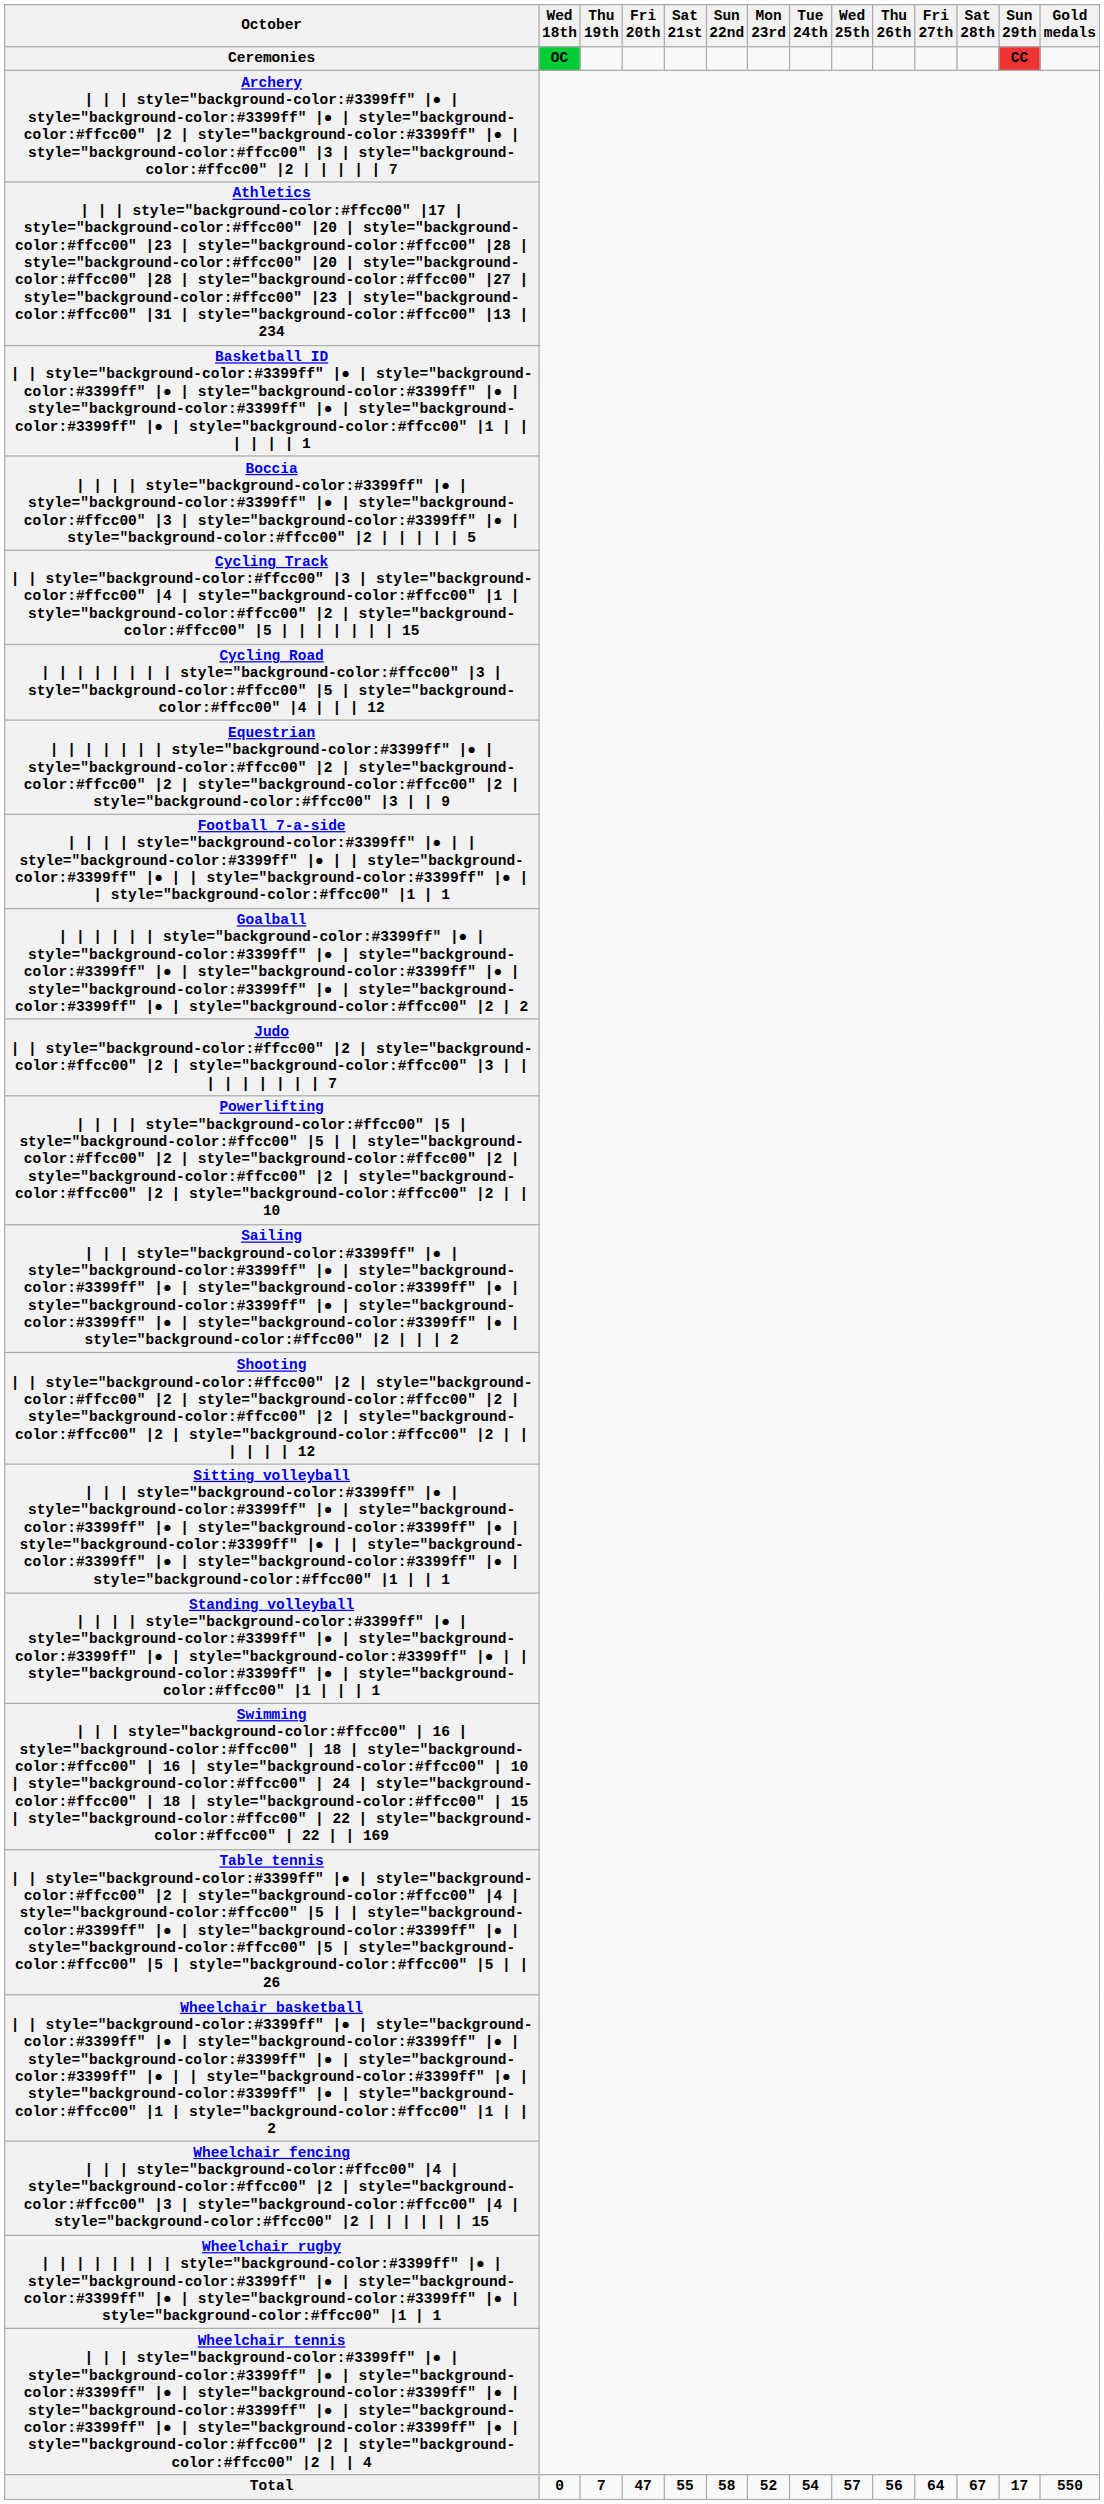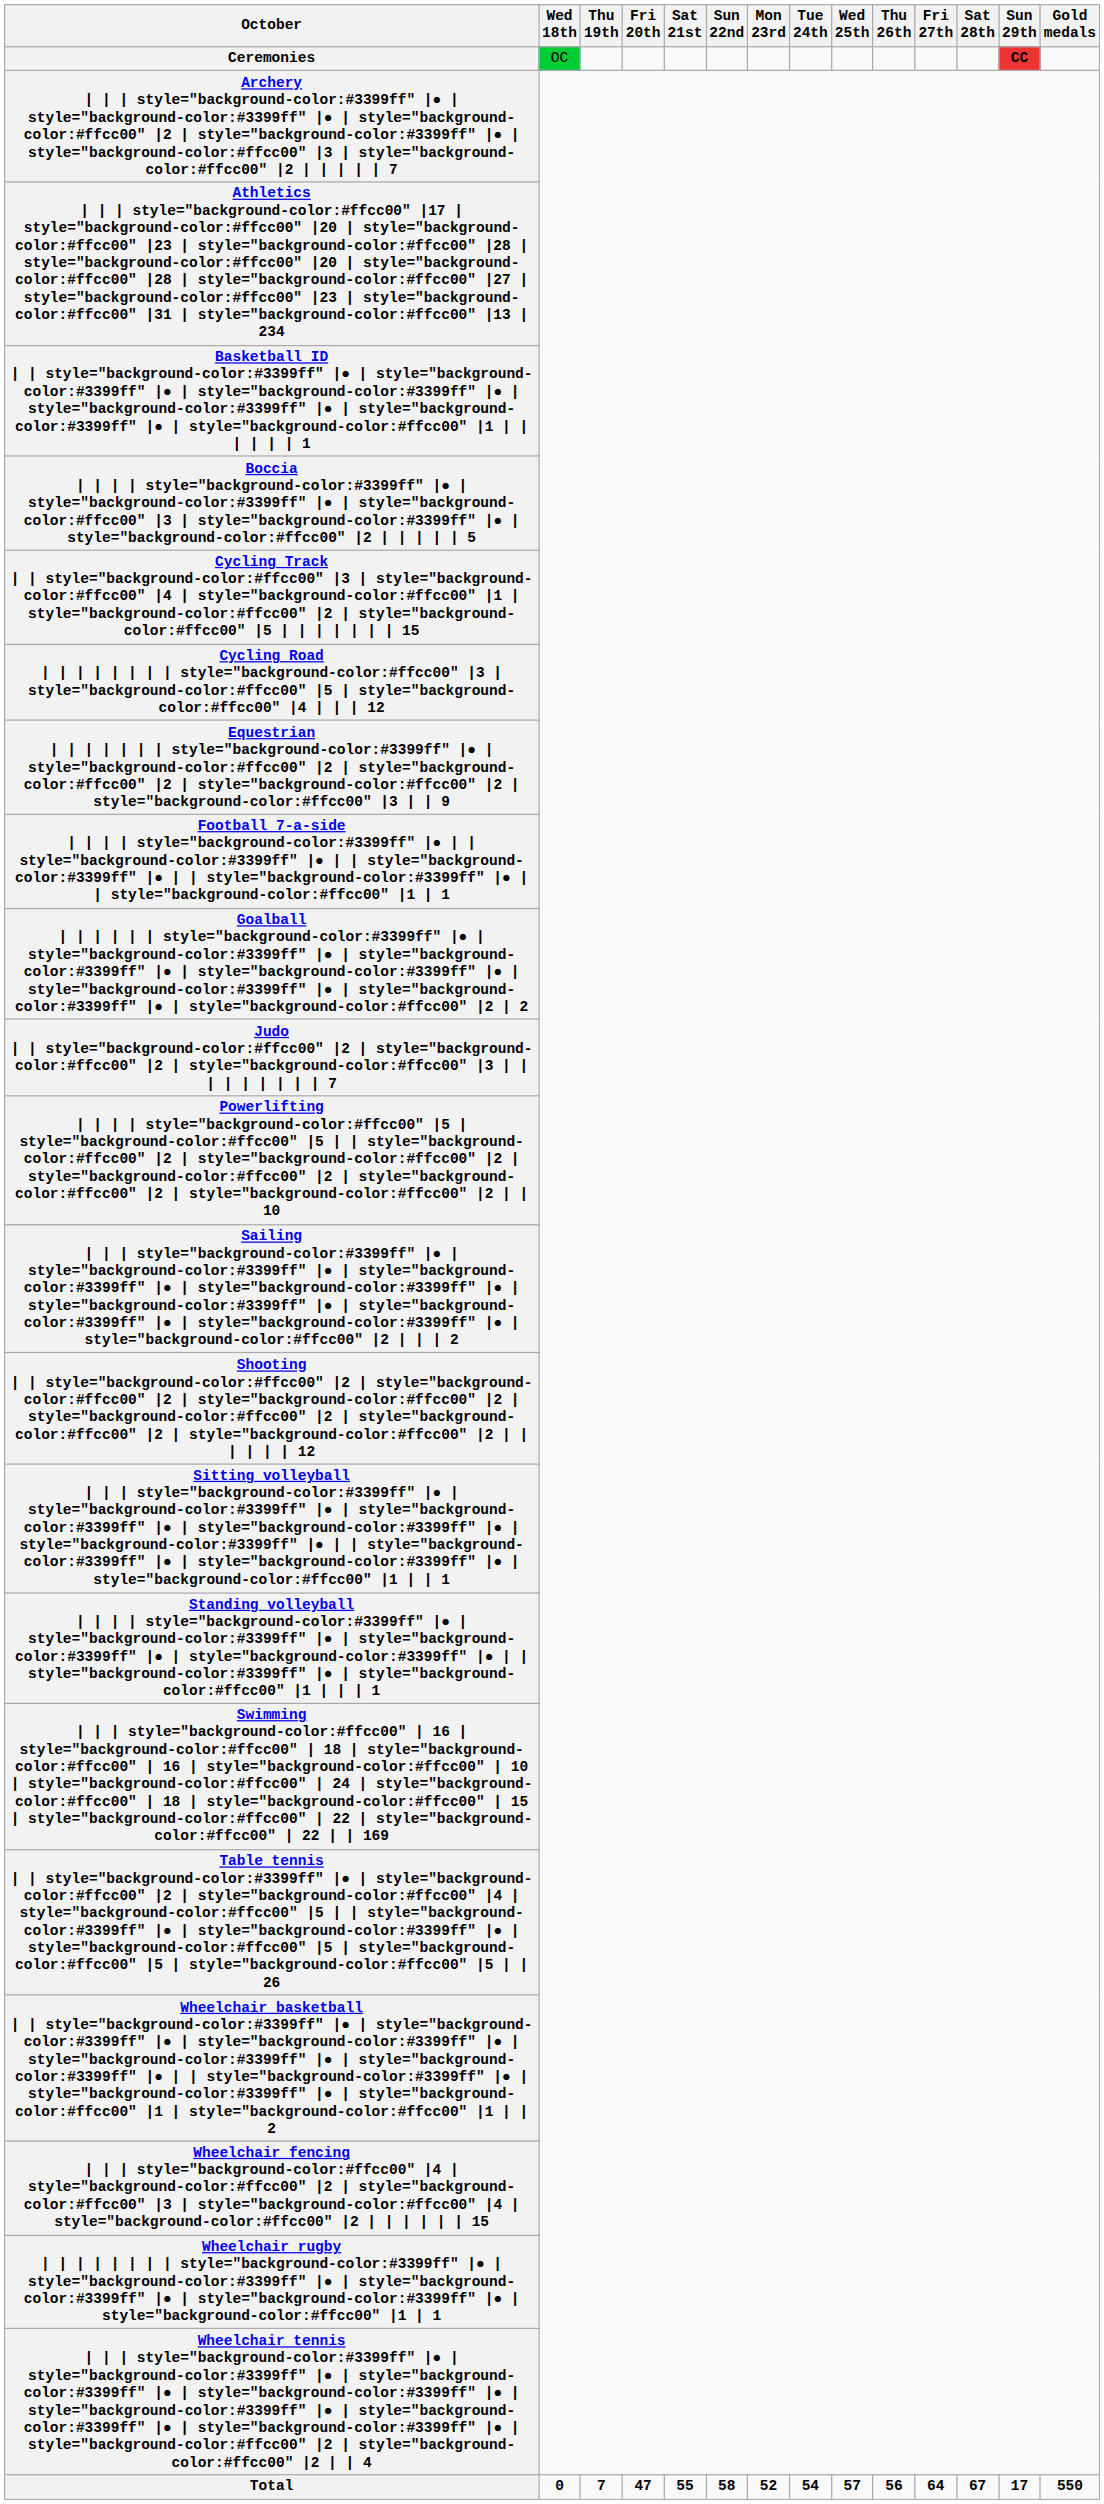(560, 59) bold -> (560, 59) normal
